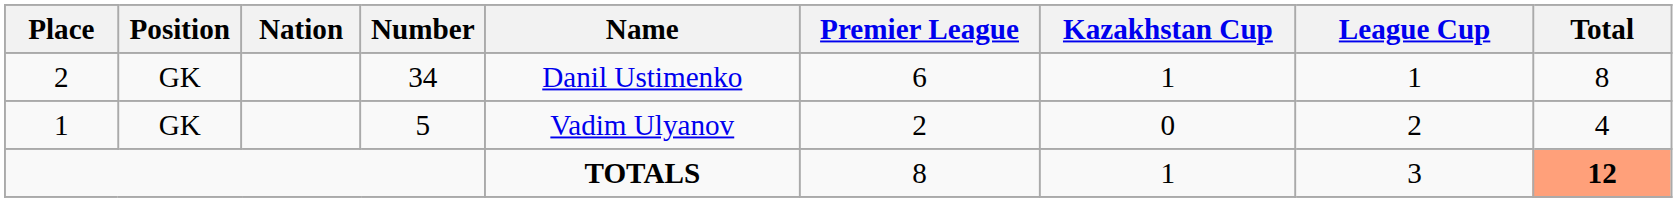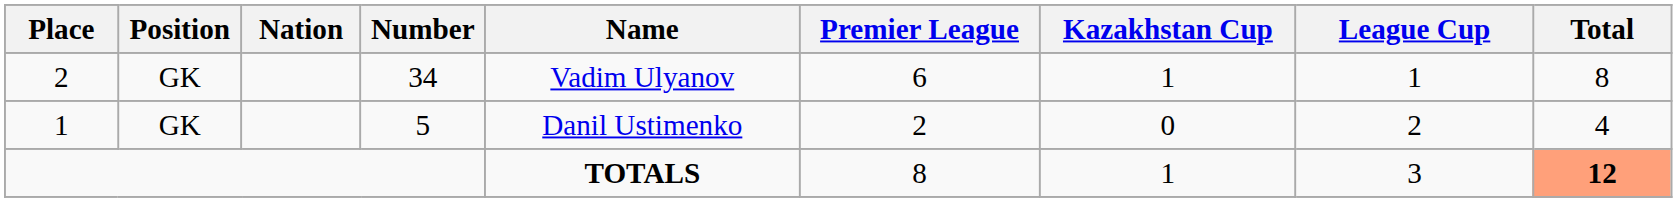(642, 76) Danil Ustimenko -> (642, 76) Vadim Ulyanov
(642, 124) Vadim Ulyanov -> (642, 124) Danil Ustimenko
